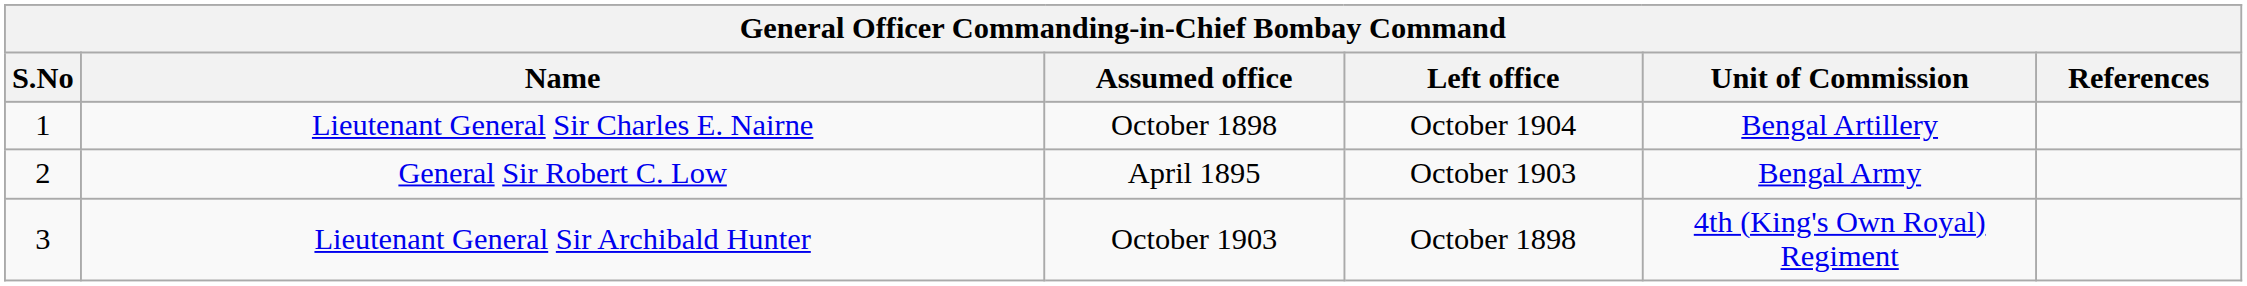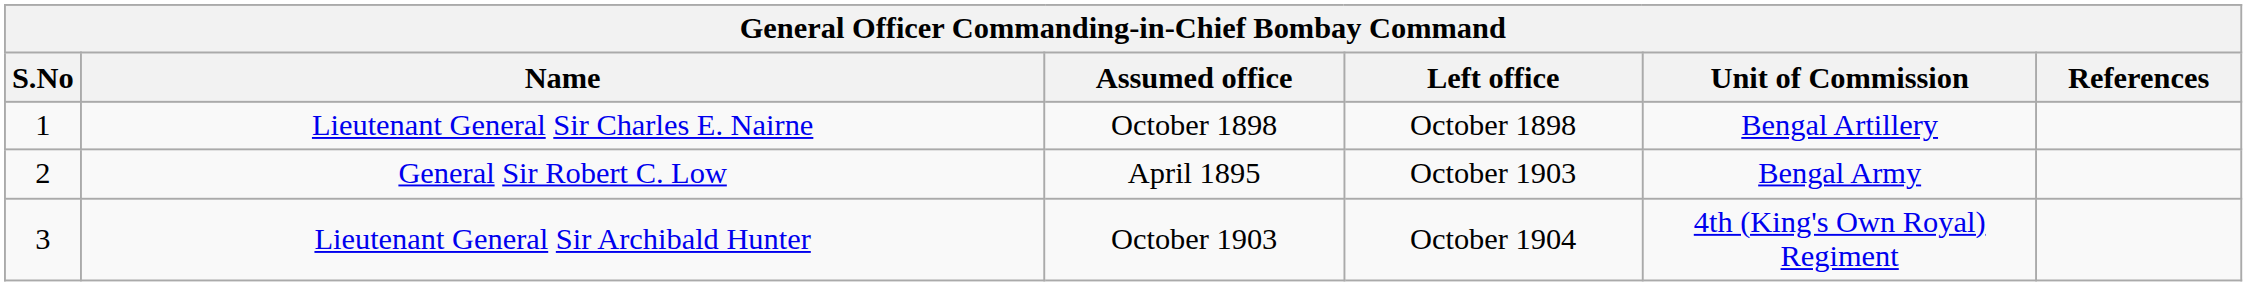(1493, 125) October 1904 -> (1493, 125) October 1898
(1493, 238) October 1898 -> (1493, 238) October 1904
